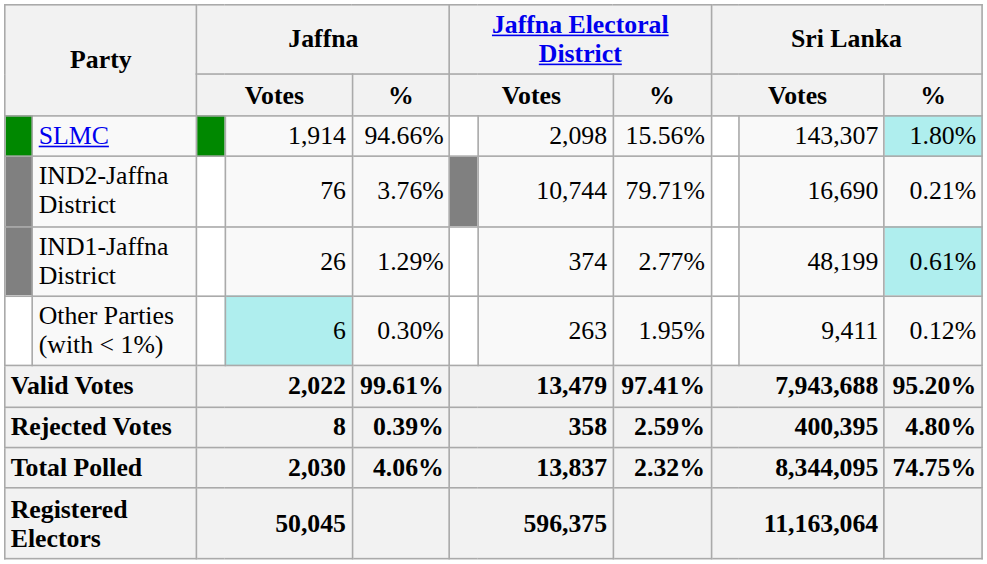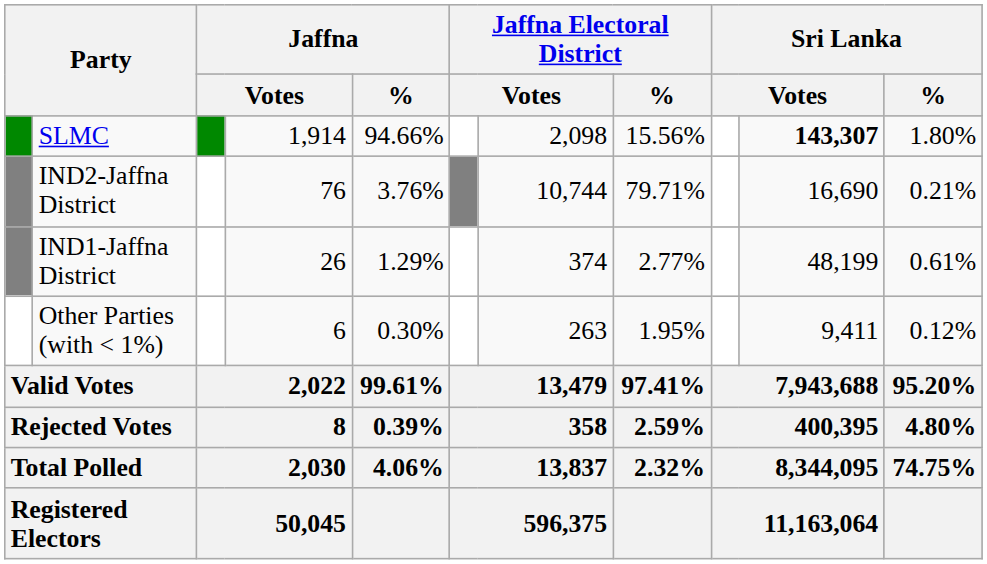(836, 135) normal -> (836, 135) bold
(943, 135) paleturquoise background -> (943, 135) no background
(943, 260) paleturquoise background -> (943, 260) no background
(340, 330) paleturquoise background -> (340, 330) no background
